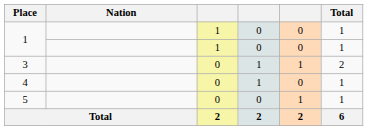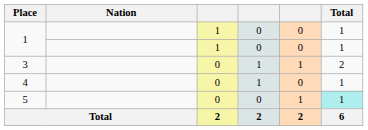(342, 100) no background -> (342, 100) paleturquoise background
